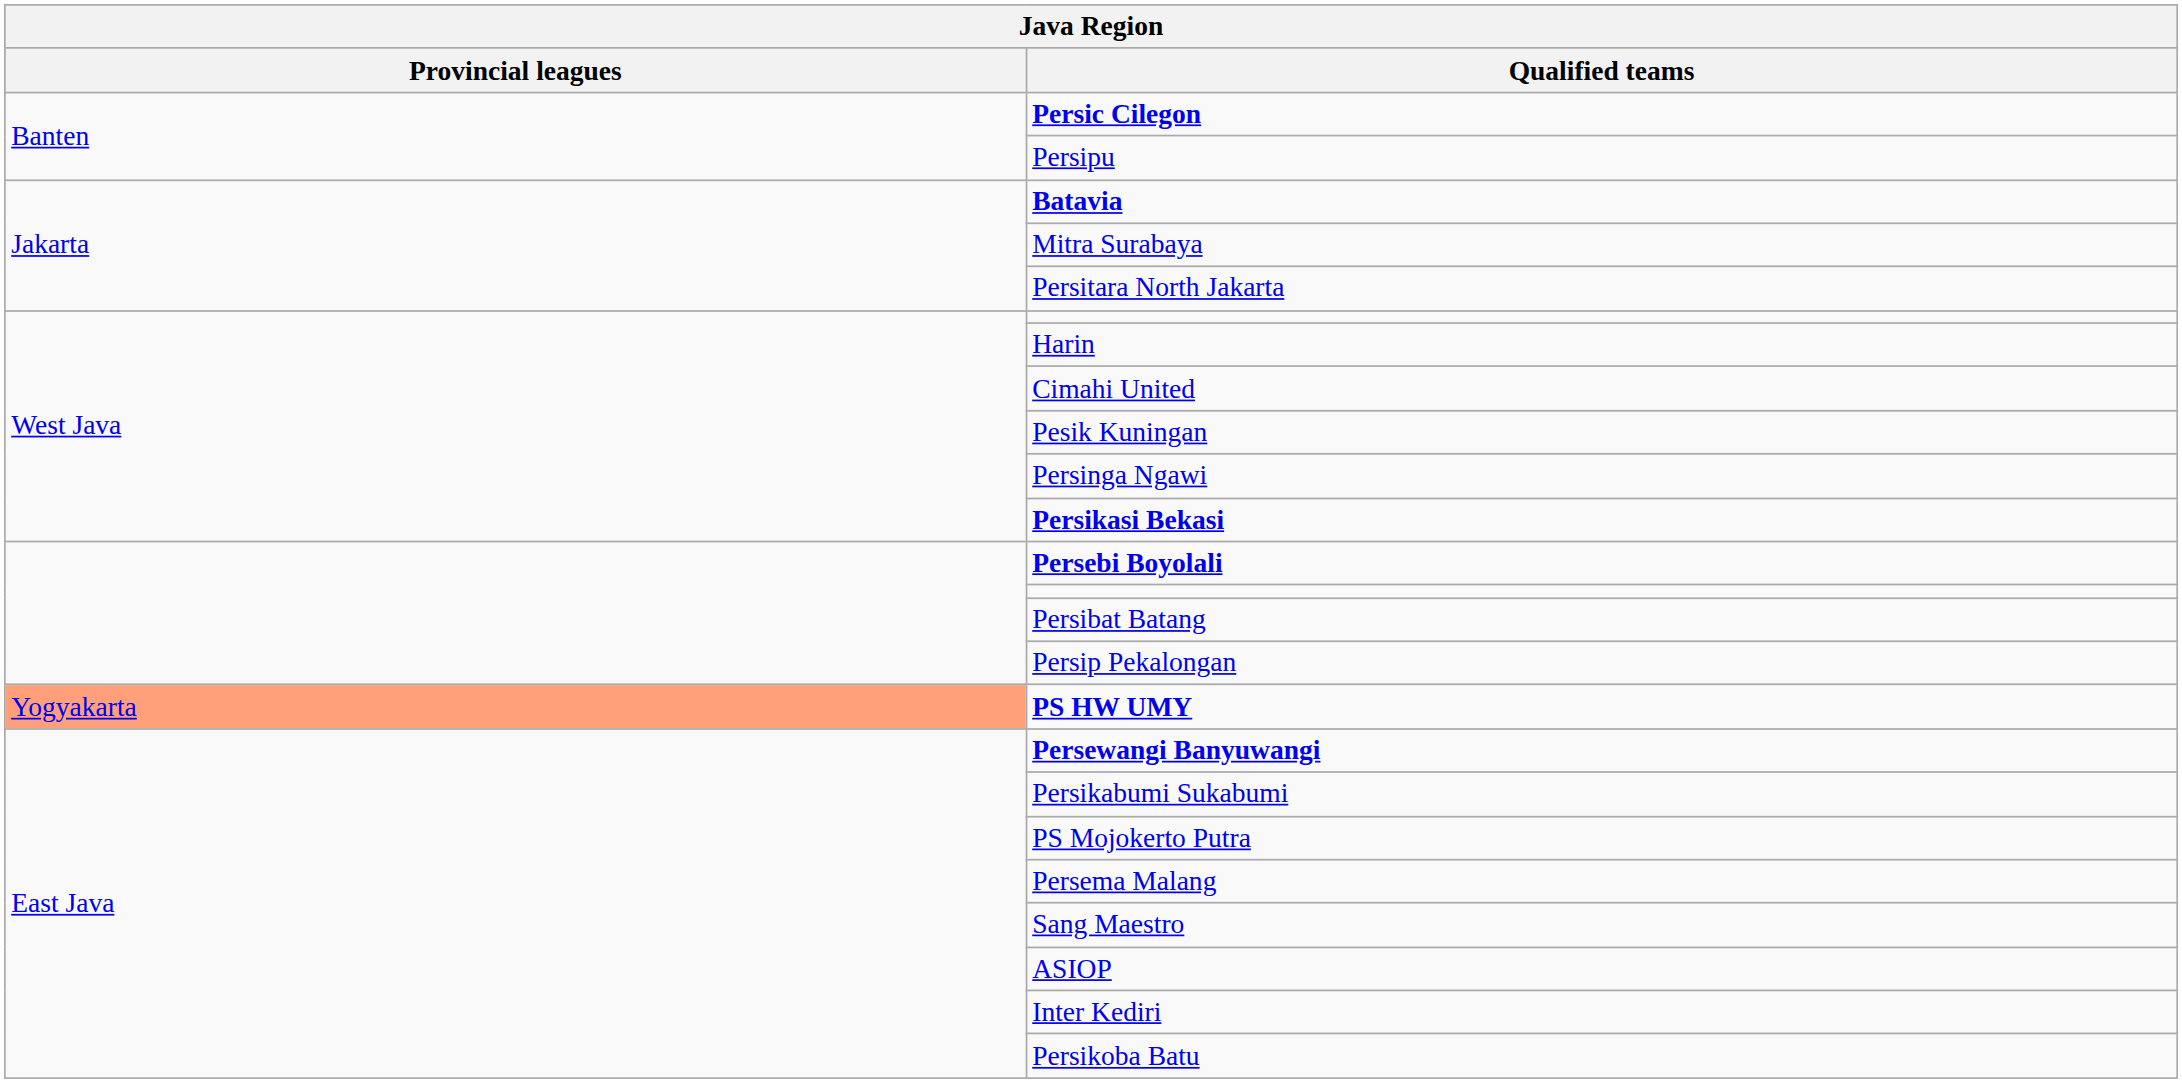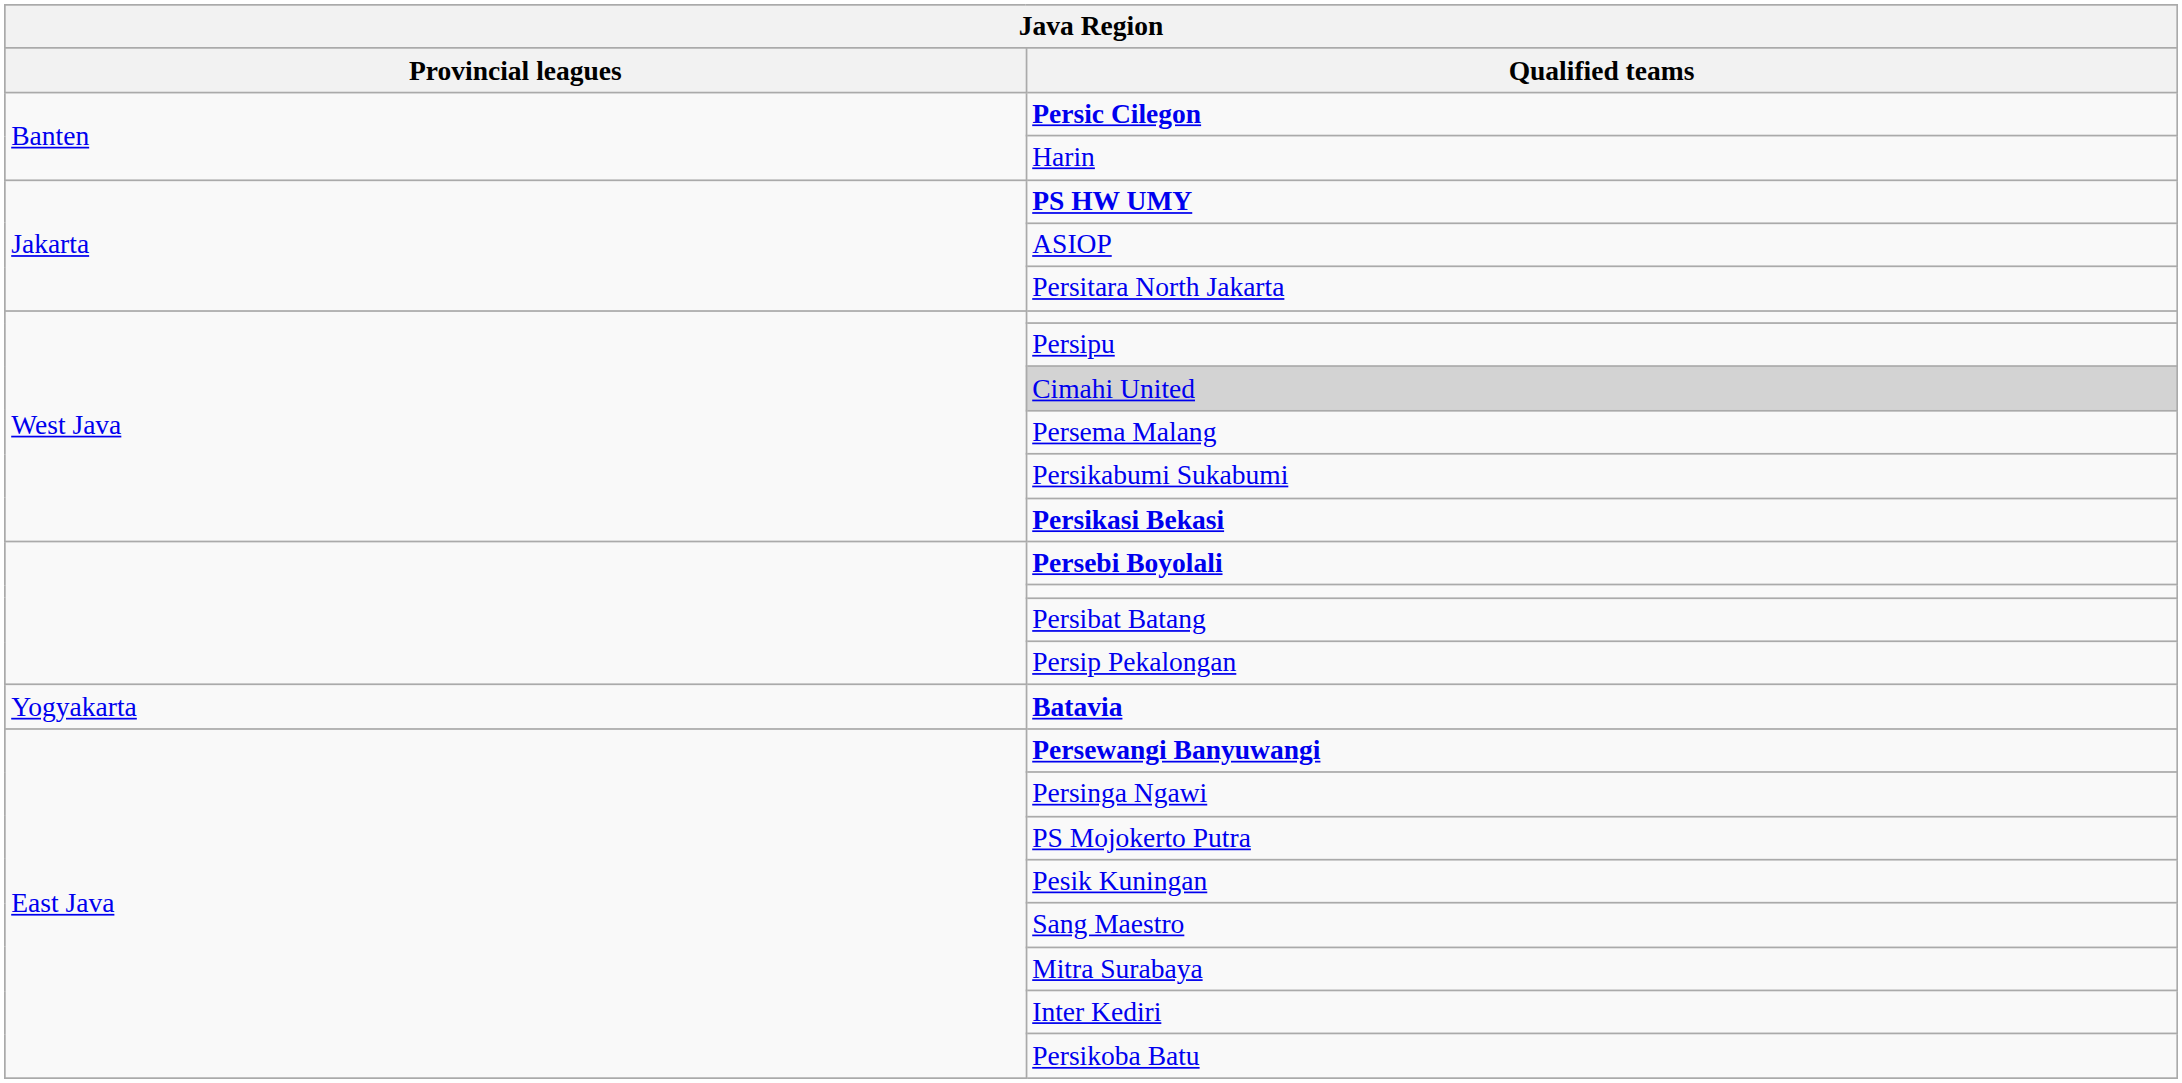(1073, 157) Persipu -> (1064, 157) Harin
(1077, 200) Batavia -> (1112, 200) PS HW UMY
(1117, 244) Mitra Surabaya -> (1072, 244) ASIOP
(1064, 344) Harin -> (1073, 344) Persipu
(1114, 388) no background -> (1114, 388) lightgrey background
(1120, 431) Pesik Kuningan -> (1124, 431) Persema Malang
(1120, 475) Persinga Ngawi -> (1160, 475) Persikabumi Sukabumi
(74, 706) lightsalmon background -> (74, 706) no background
(1112, 706) PS HW UMY -> (1077, 706) Batavia
(1160, 793) Persikabumi Sukabumi -> (1120, 793) Persinga Ngawi
(1124, 880) Persema Malang -> (1120, 880) Pesik Kuningan
(1072, 968) ASIOP -> (1117, 968) Mitra Surabaya
